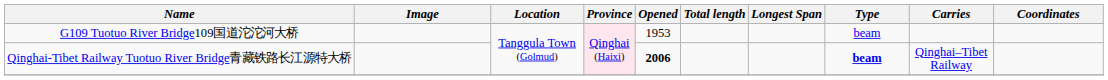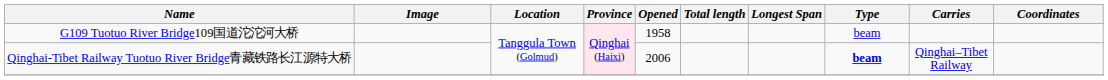(658, 33) 1953 -> (658, 33) 1958
(658, 58) bold -> (658, 58) normal
